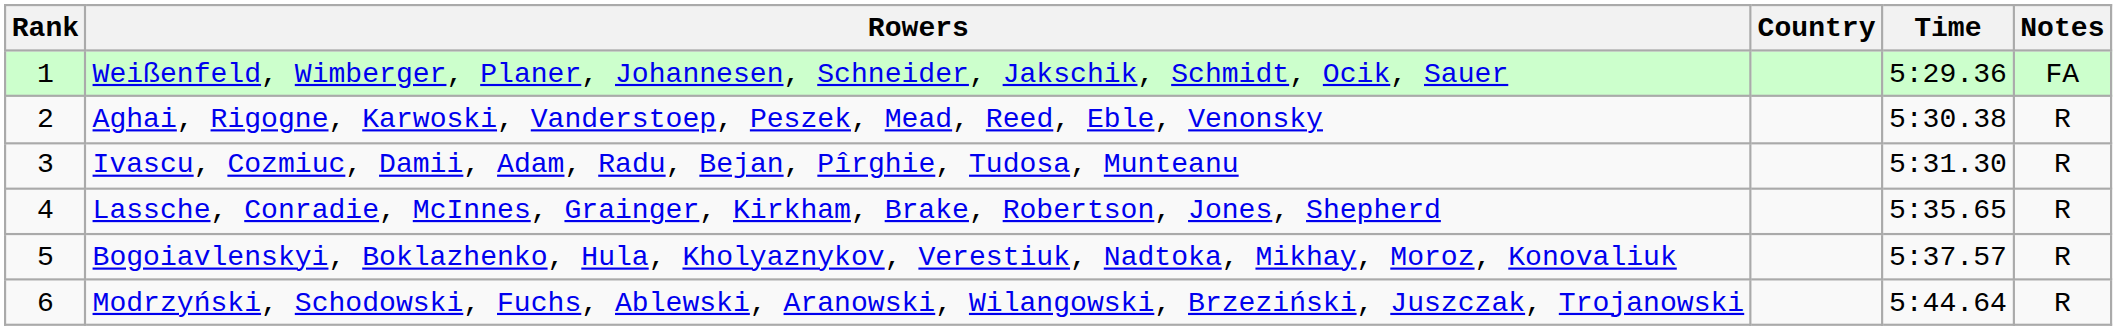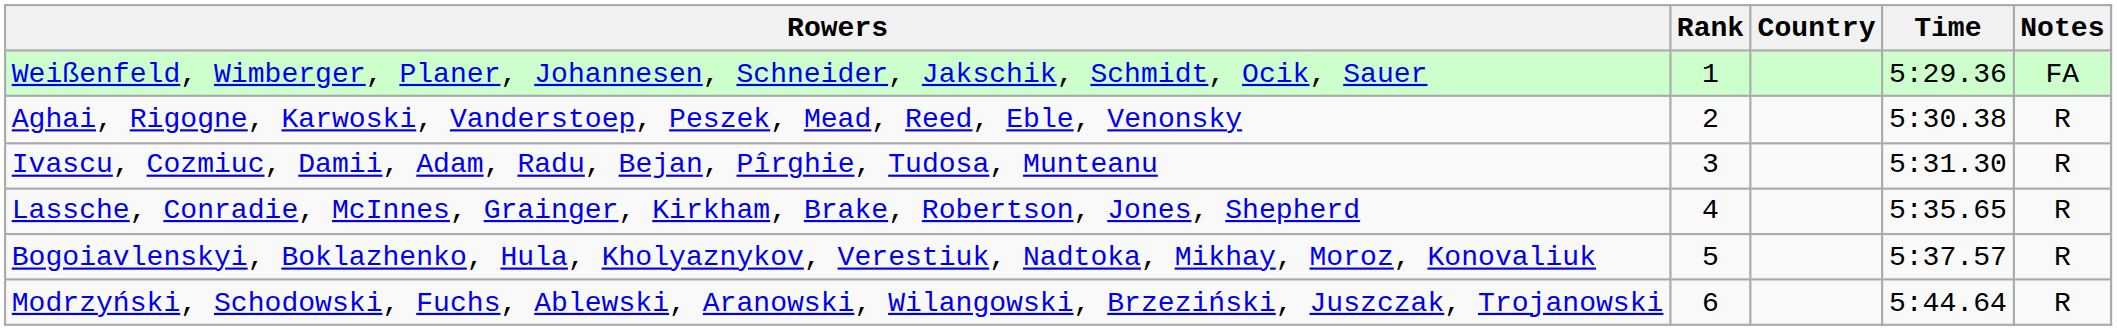columns swapped: (45, 28) <-> (918, 28)
